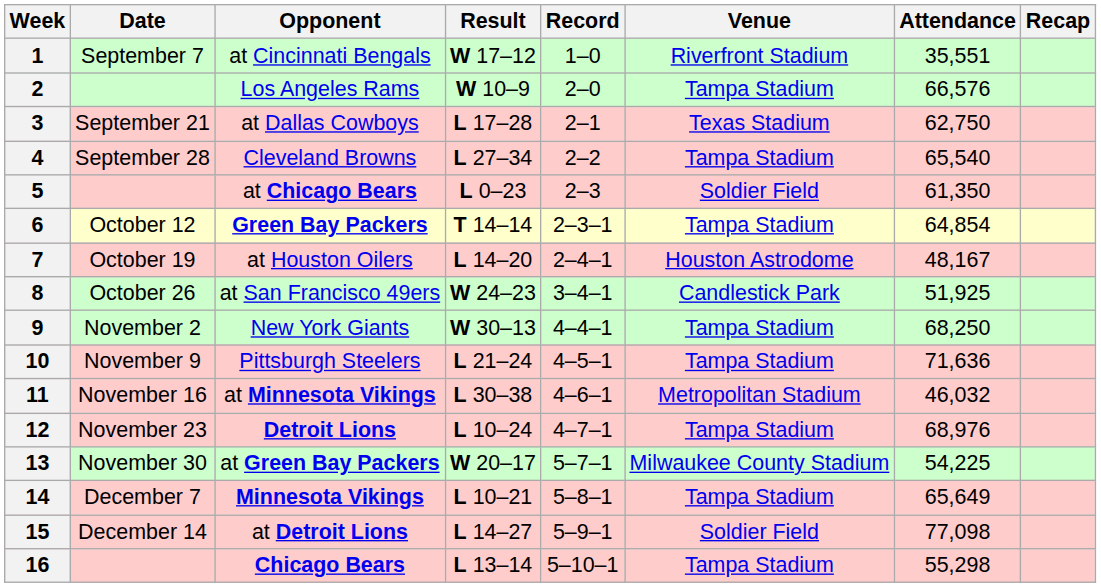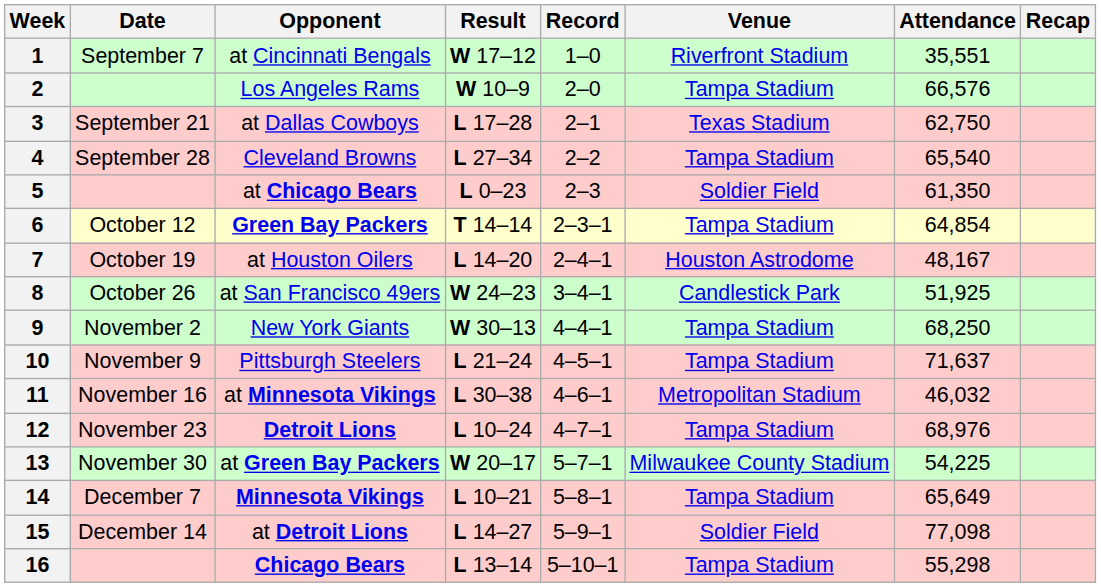(958, 361) 71,636 -> (958, 361) 71,637
